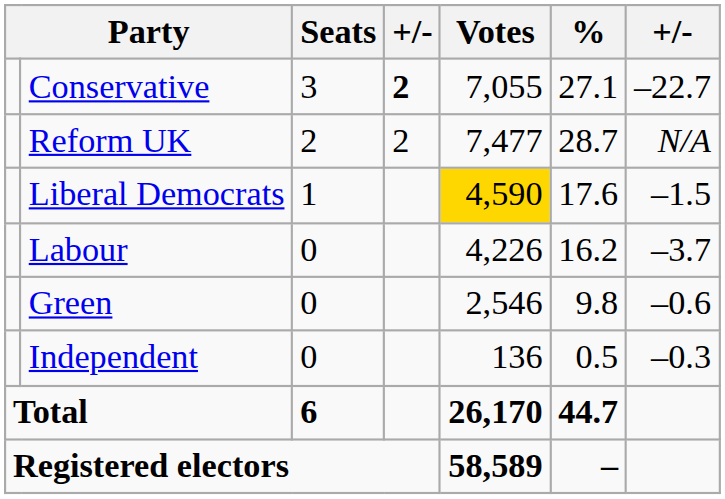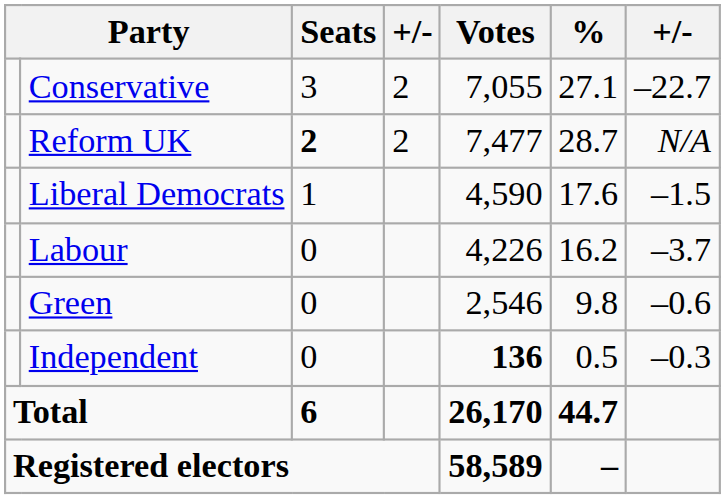(401, 85) bold -> (401, 85) normal
(309, 140) normal -> (309, 140) bold
(504, 194) gold background -> (504, 194) no background
(517, 357) normal -> (517, 357) bold
